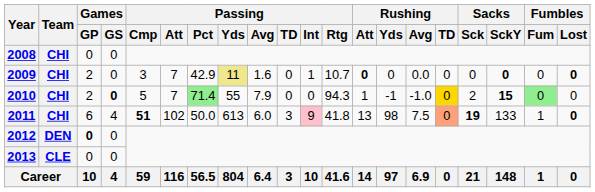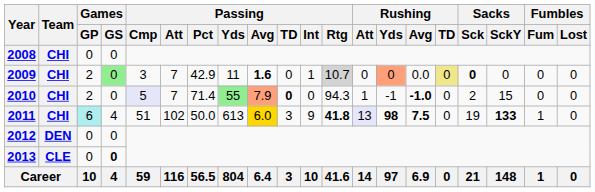(114, 75) no background -> (114, 75) lightgreen background
(233, 75) khaki background -> (233, 75) no background
(263, 75) normal -> (263, 75) bold
(337, 75) no background -> (337, 75) lightgrey background
(365, 75) bold -> (365, 75) normal
(391, 75) no background -> (391, 75) lightsalmon background
(447, 75) no background -> (447, 75) khaki background
(473, 75) normal -> (473, 75) bold
(506, 75) bold -> (506, 75) normal
(574, 75) bold -> (574, 75) normal
(114, 95) bold -> (114, 95) normal
(143, 95) no background -> (143, 95) lavender background
(203, 95) lightgreen background -> (203, 95) no background
(233, 95) no background -> (233, 95) lightgreen background
(263, 95) no background -> (263, 95) lightsalmon background
(289, 95) normal -> (289, 95) bold
(421, 95) normal -> (421, 95) bold
(447, 95) gold background -> (447, 95) no background
(506, 95) bold -> (506, 95) normal
(541, 95) lightgreen background -> (541, 95) no background
(89, 116) no background -> (89, 116) paleturquoise background
(143, 116) bold -> (143, 116) normal
(263, 116) no background -> (263, 116) gold background
(311, 116) pink background -> (311, 116) no background
(337, 116) normal -> (337, 116) bold
(365, 116) no background -> (365, 116) lavender background
(391, 116) normal -> (391, 116) bold
(421, 116) normal -> (421, 116) bold
(447, 116) lightsalmon background -> (447, 116) no background
(473, 116) bold -> (473, 116) normal
(506, 116) normal -> (506, 116) bold
(574, 116) bold -> (574, 116) normal
(89, 136) bold -> (89, 136) normal
(114, 156) normal -> (114, 156) bold
